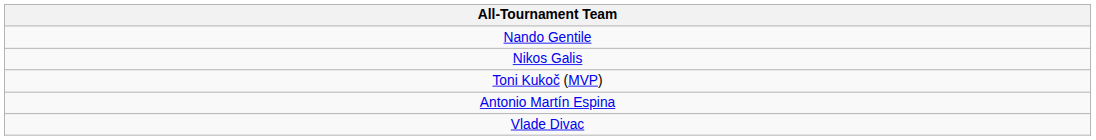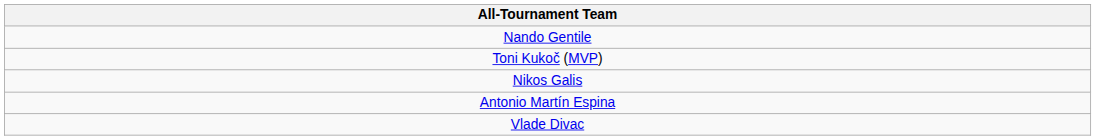(548, 59) Nikos Galis -> (548, 59) Toni Kukoč (MVP)
(548, 80) Toni Kukoč (MVP) -> (548, 80) Nikos Galis
